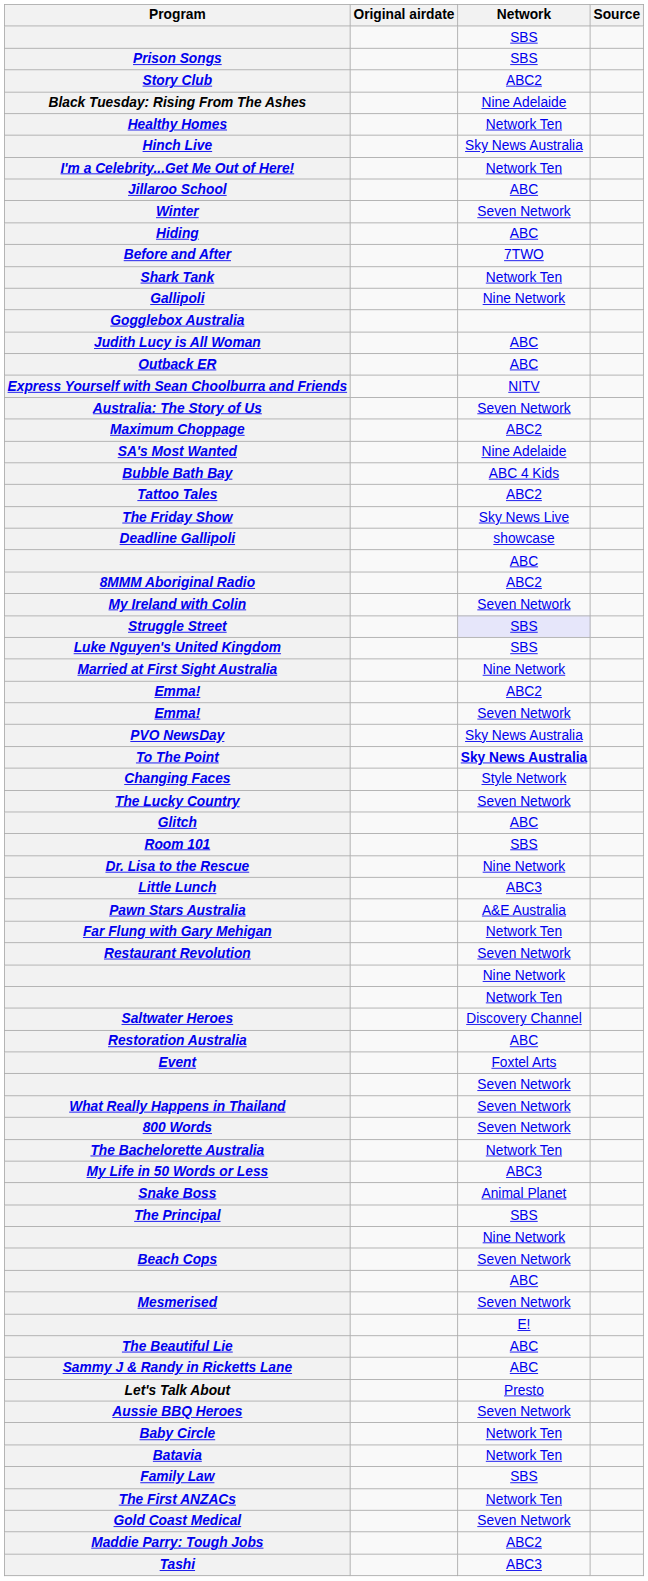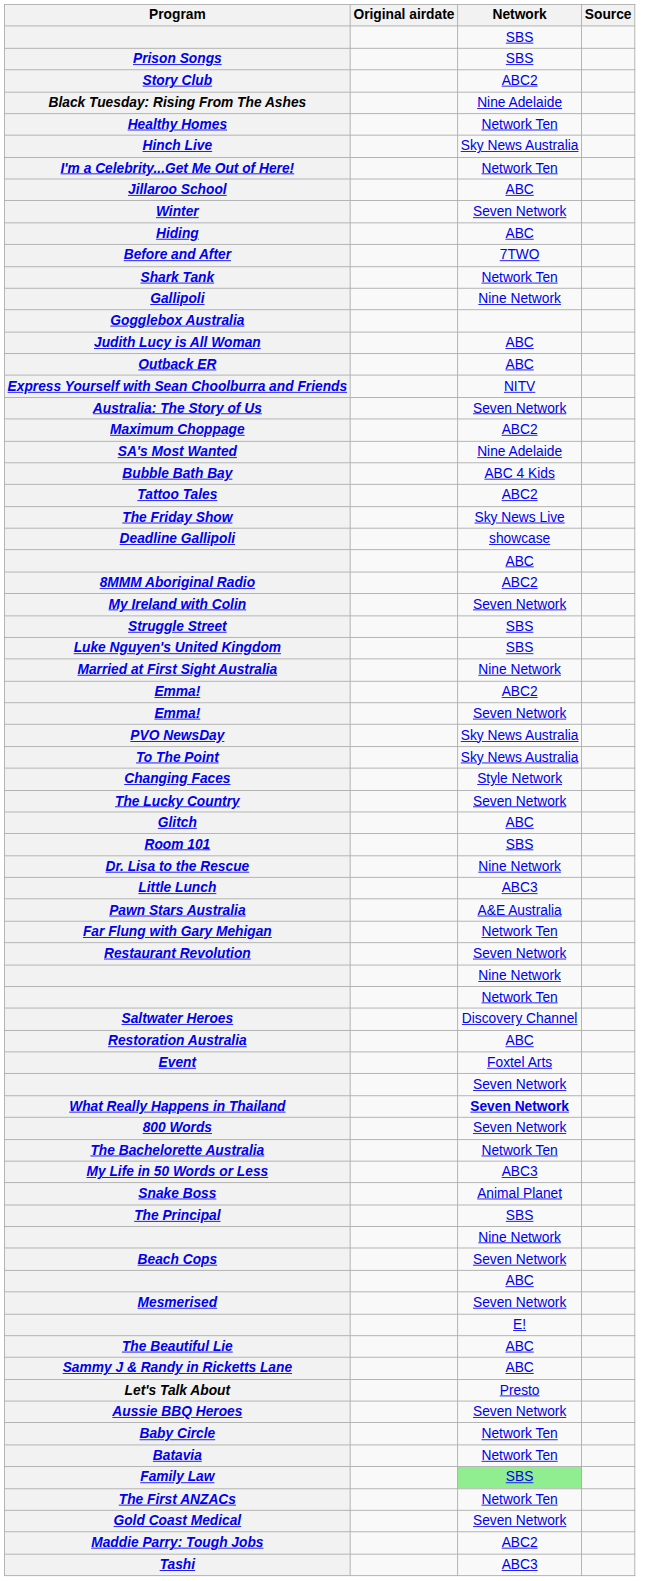(524, 626) lavender background -> (520, 626) no background
(524, 757) bold -> (520, 757) normal
(524, 1106) normal -> (520, 1106) bold
(524, 1477) no background -> (520, 1477) lightgreen background
